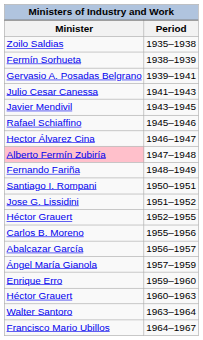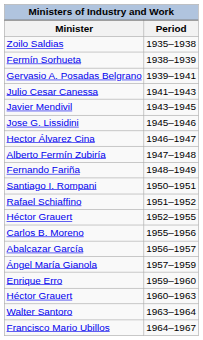(44, 123) Rafael Schiaffino -> (43, 123) Jose G. Lissidini
(56, 154) pink background -> (56, 154) no background
(43, 201) Jose G. Lissidini -> (44, 201) Rafael Schiaffino
